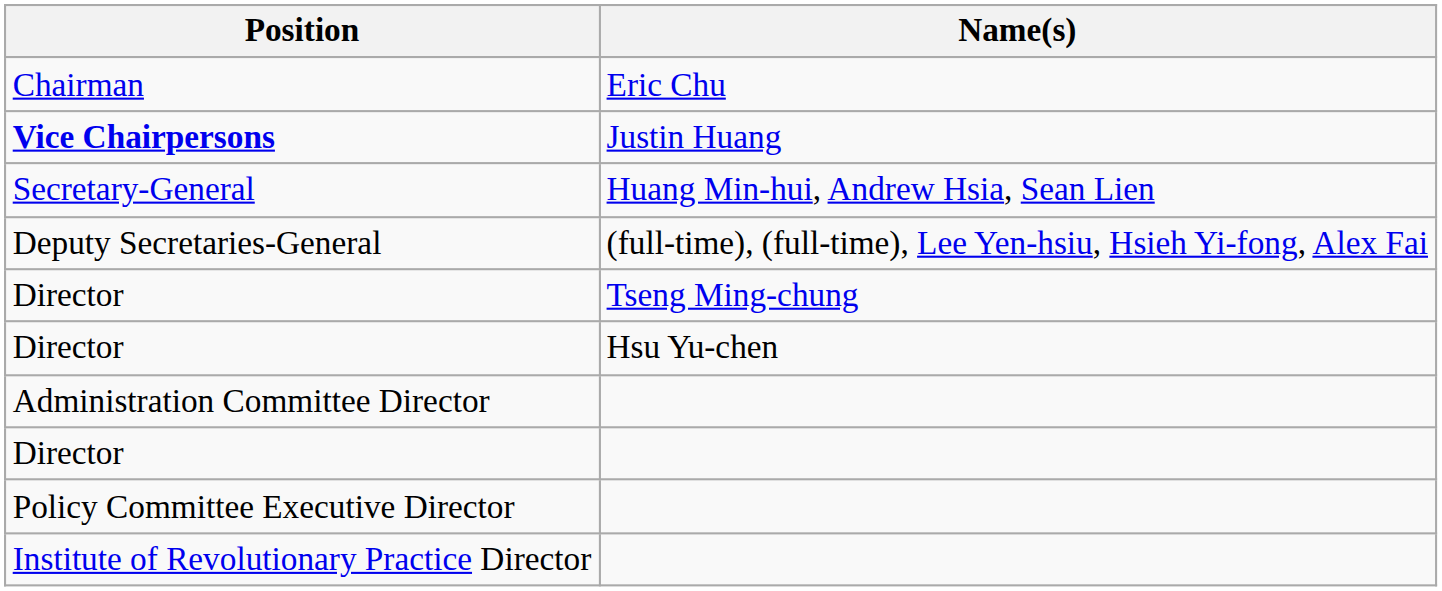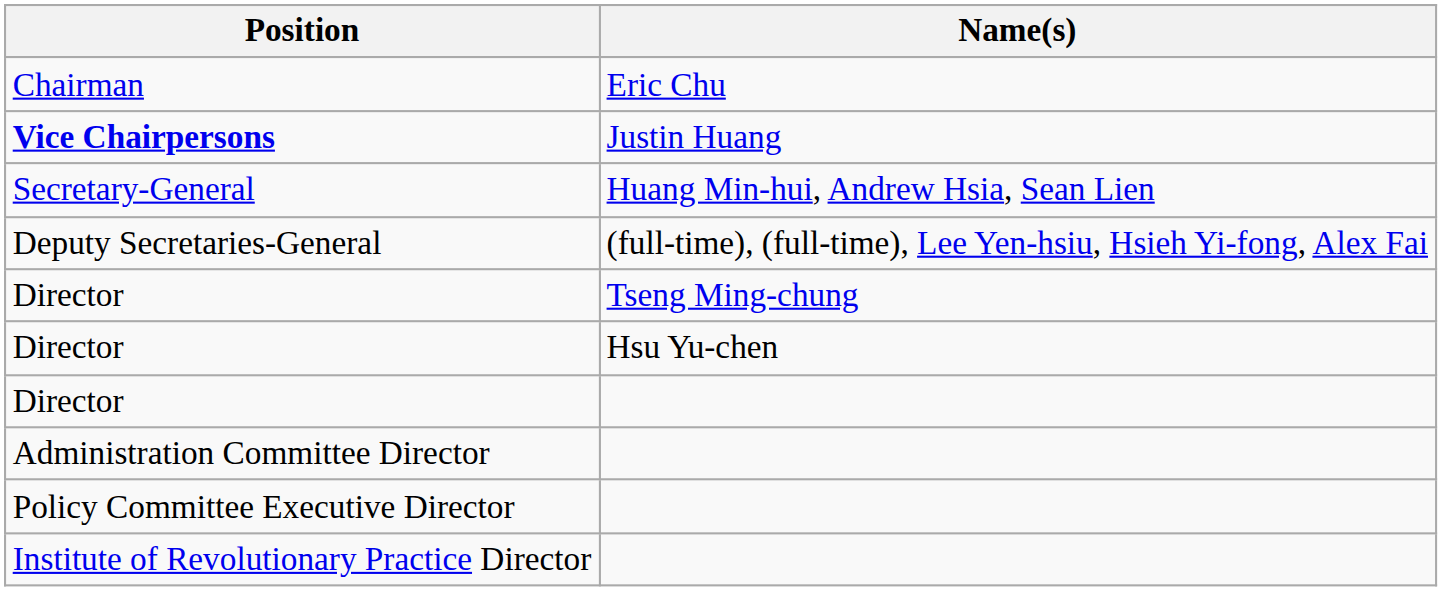(251, 400) Administration Committee Director -> (68, 400) Director
(68, 453) Director -> (251, 453) Administration Committee Director
